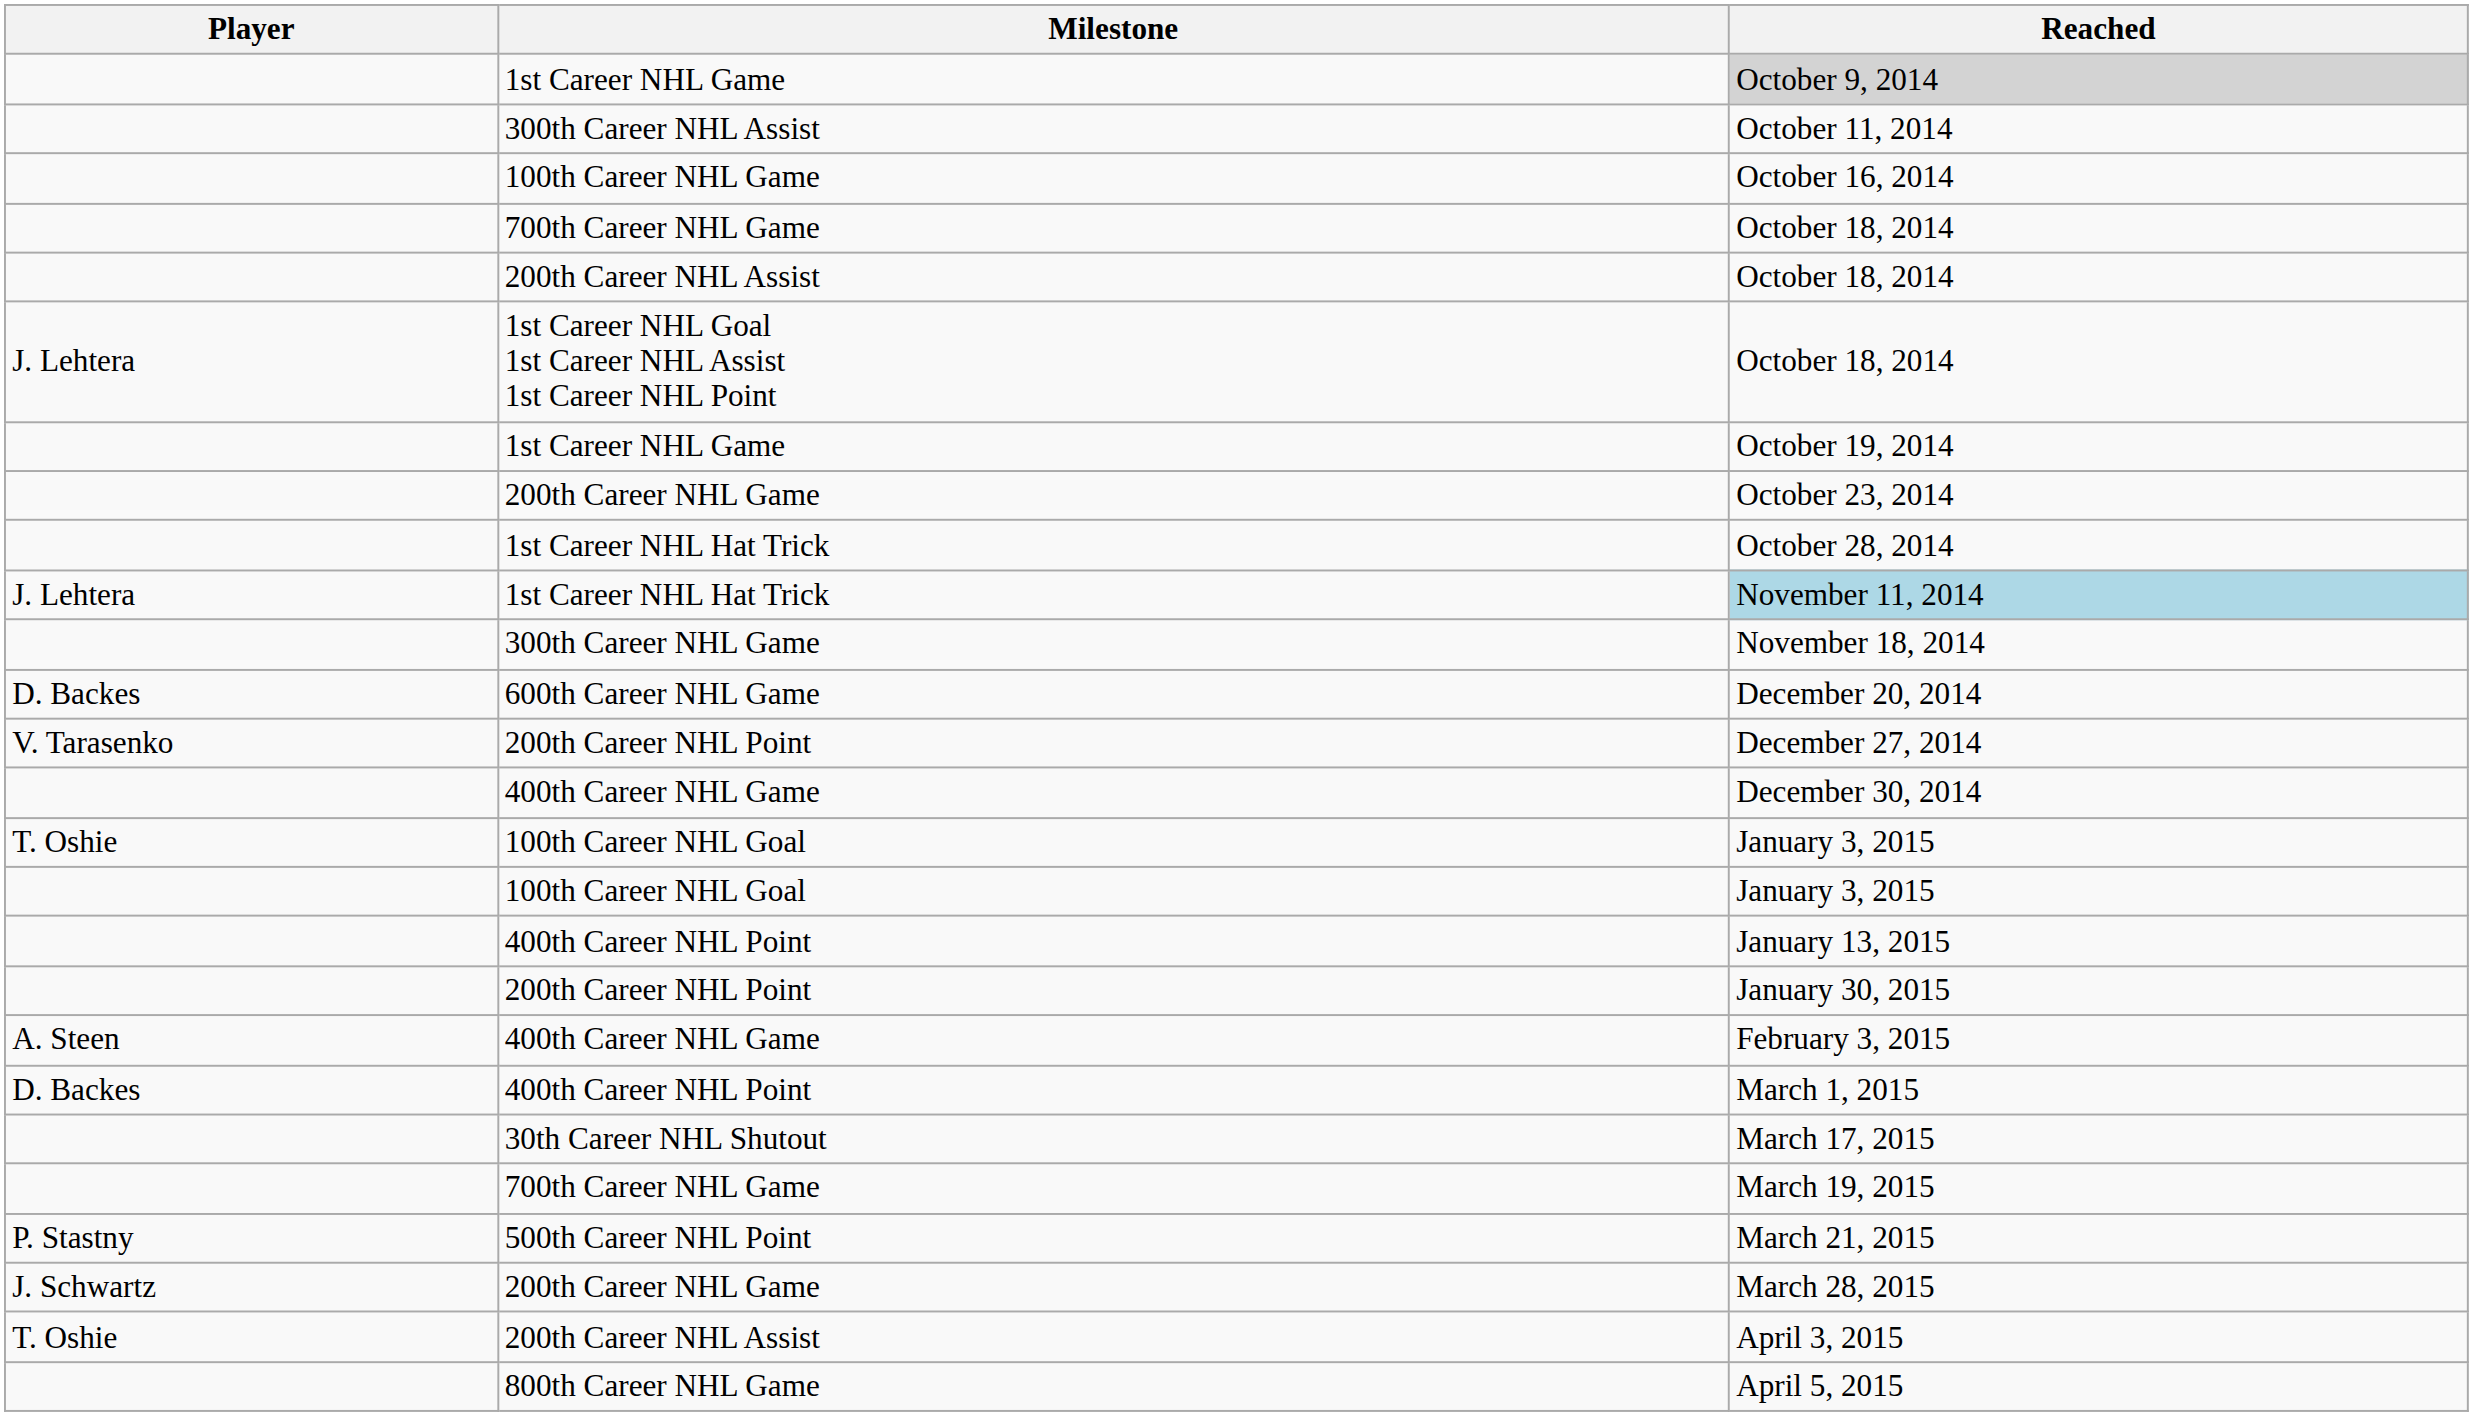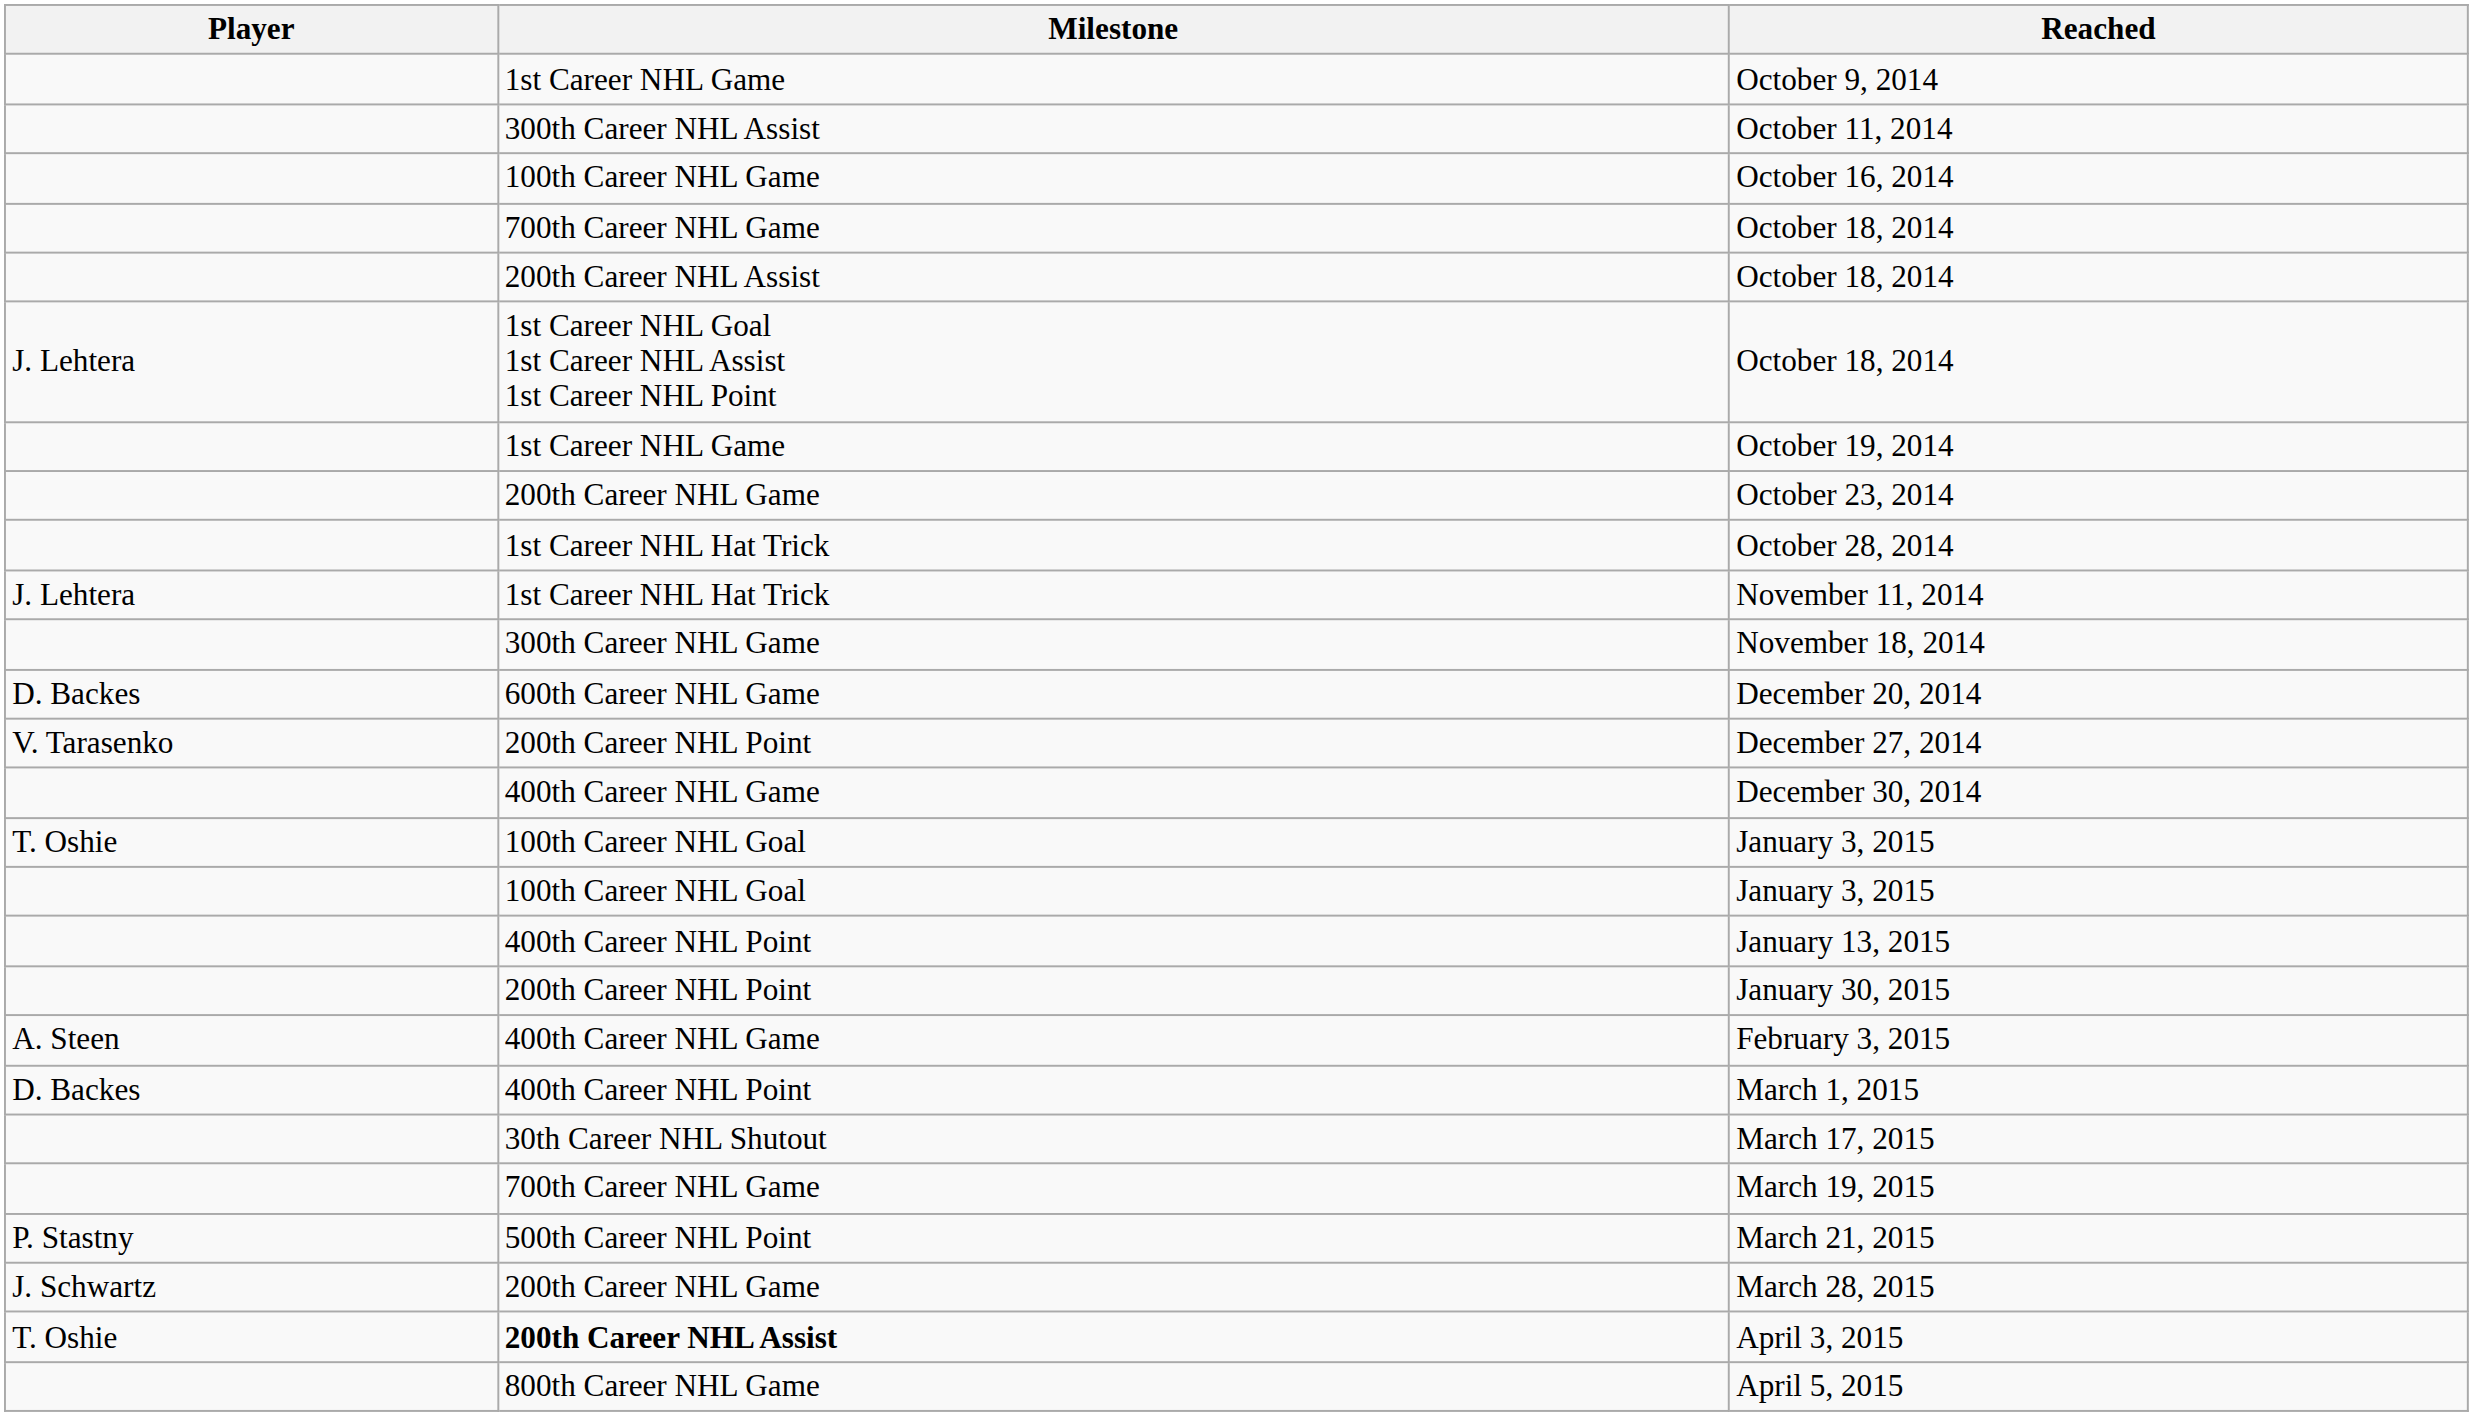(1837, 78) lightgrey background -> (1837, 78) no background
(1860, 594) lightblue background -> (1860, 594) no background
(662, 1336) normal -> (671, 1336) bold
